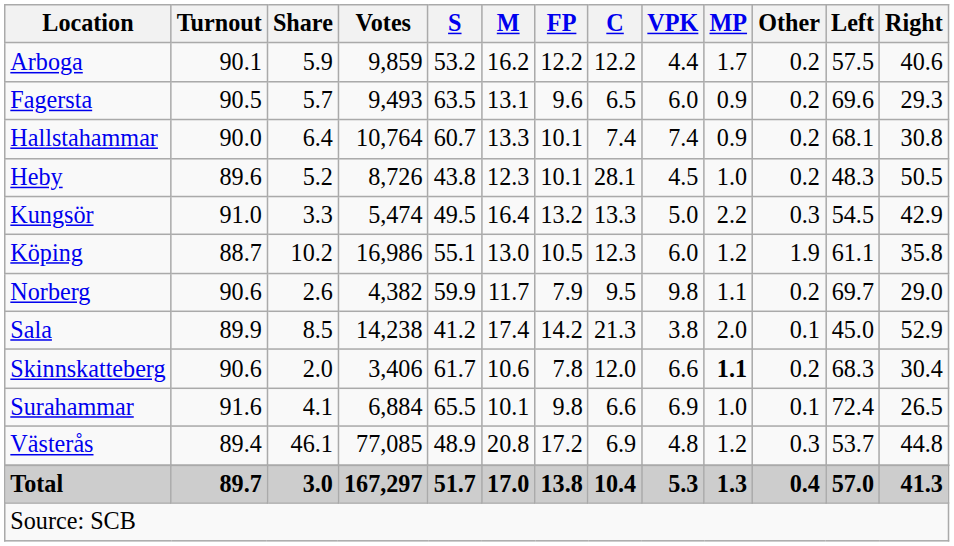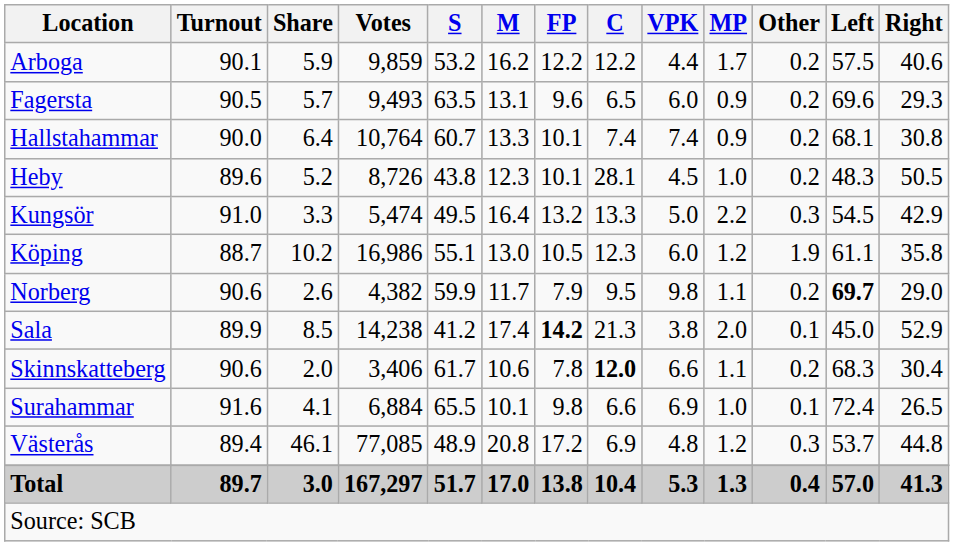(853, 291) normal -> (853, 291) bold
(562, 330) normal -> (562, 330) bold
(615, 368) normal -> (615, 368) bold
(732, 368) bold -> (732, 368) normal
